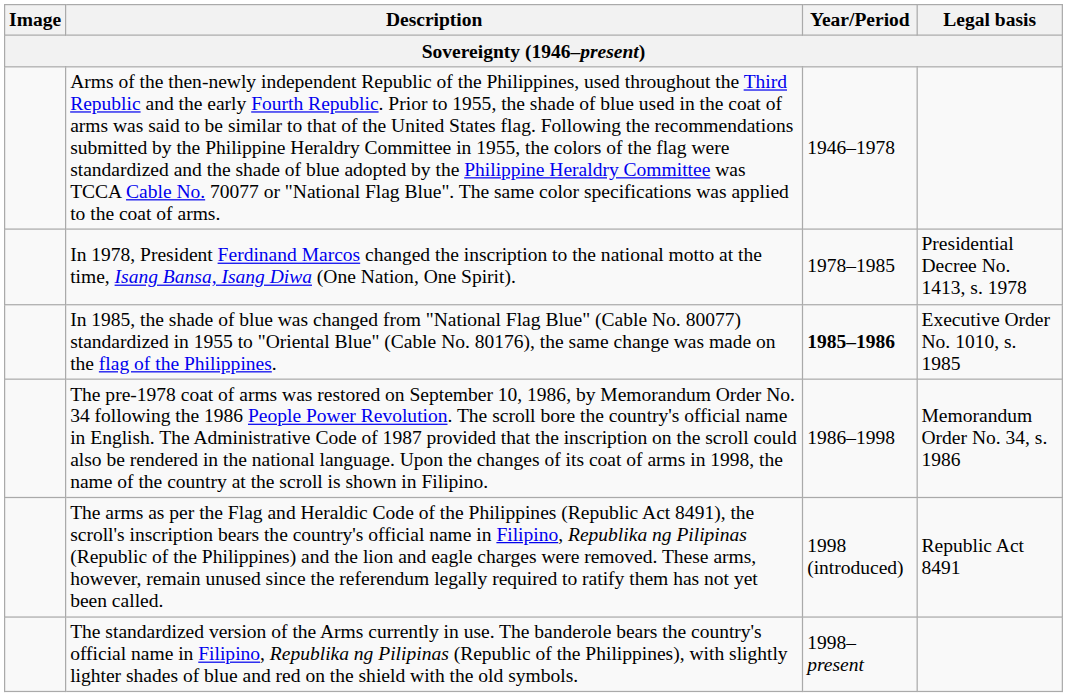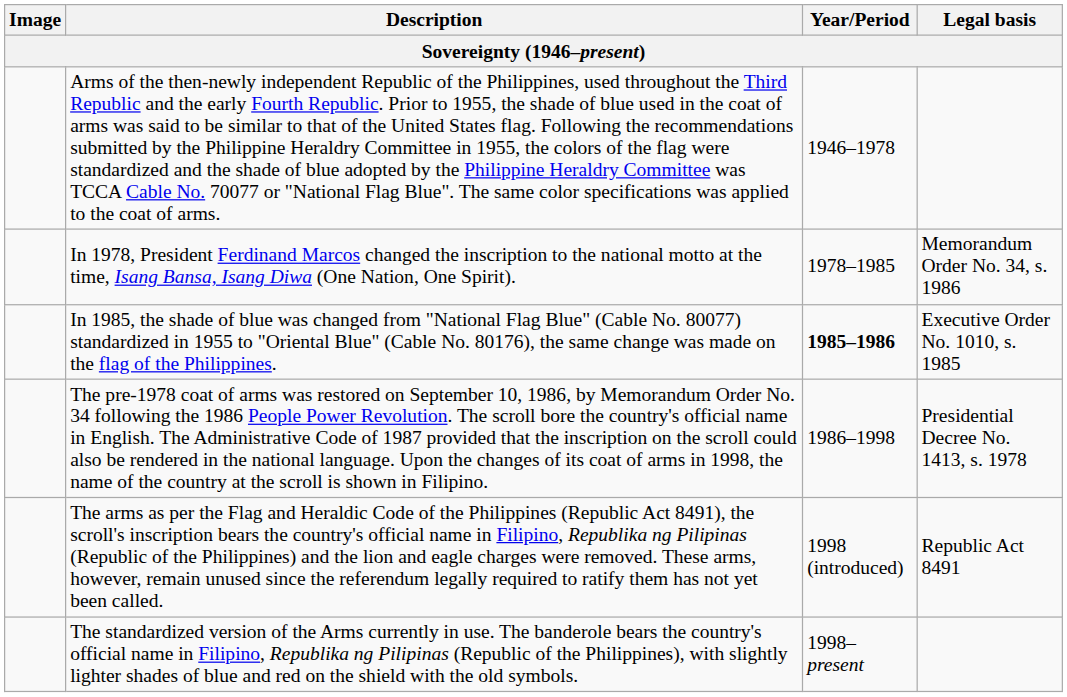(974, 266) Presidential Decree No. 1413, s. 1978 -> (984, 266) Memorandum Order No. 34, s. 1986
(984, 438) Memorandum Order No. 34, s. 1986 -> (974, 438) Presidential Decree No. 1413, s. 1978
